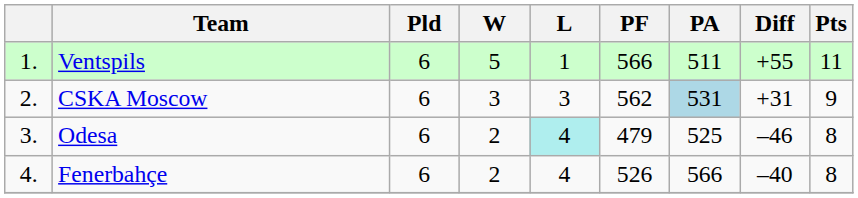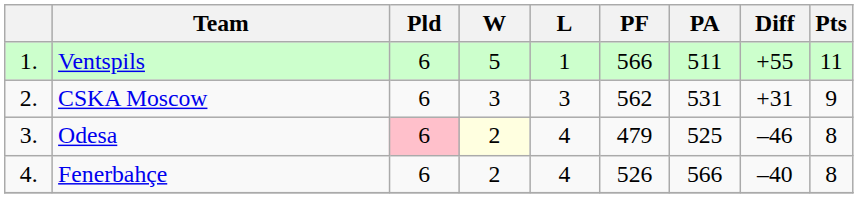(705, 98) lightblue background -> (705, 98) no background
(424, 135) no background -> (424, 135) pink background
(494, 135) no background -> (494, 135) lightyellow background
(564, 135) paleturquoise background -> (564, 135) no background
